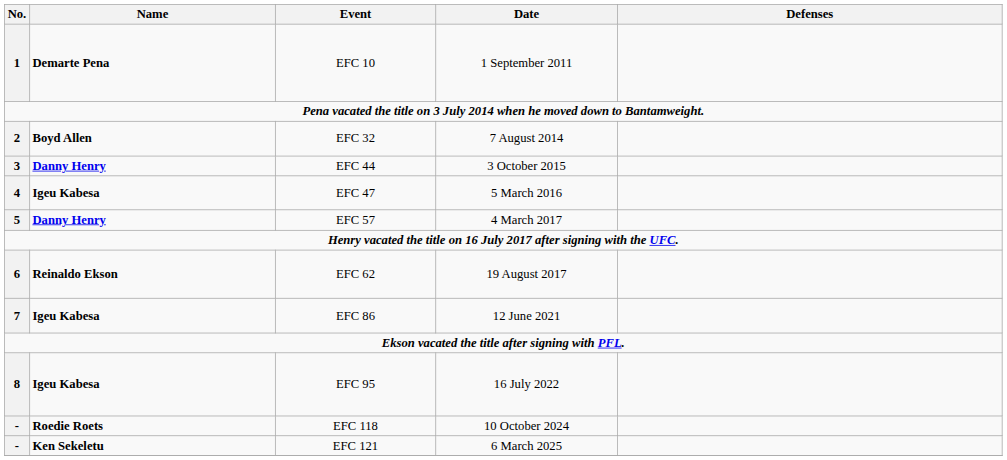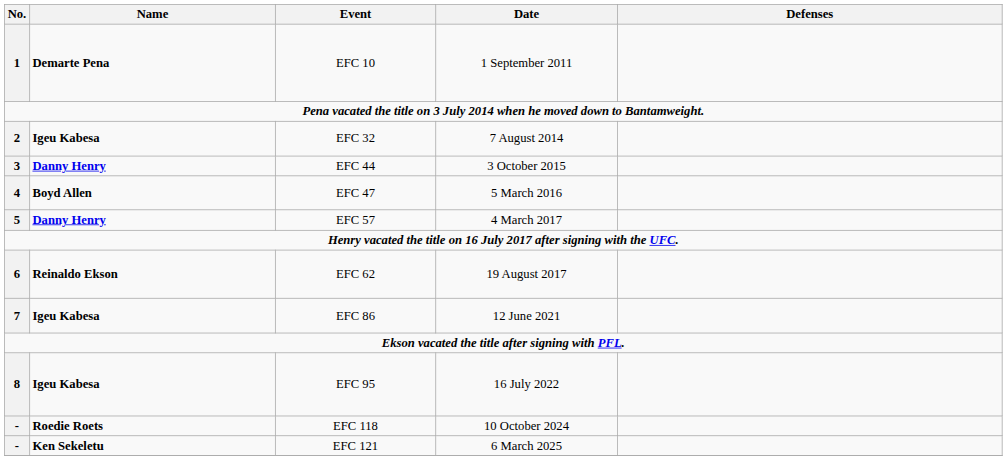(62, 138) Boyd Allen -> (66, 138) Igeu Kabesa
(66, 192) Igeu Kabesa -> (62, 192) Boyd Allen
